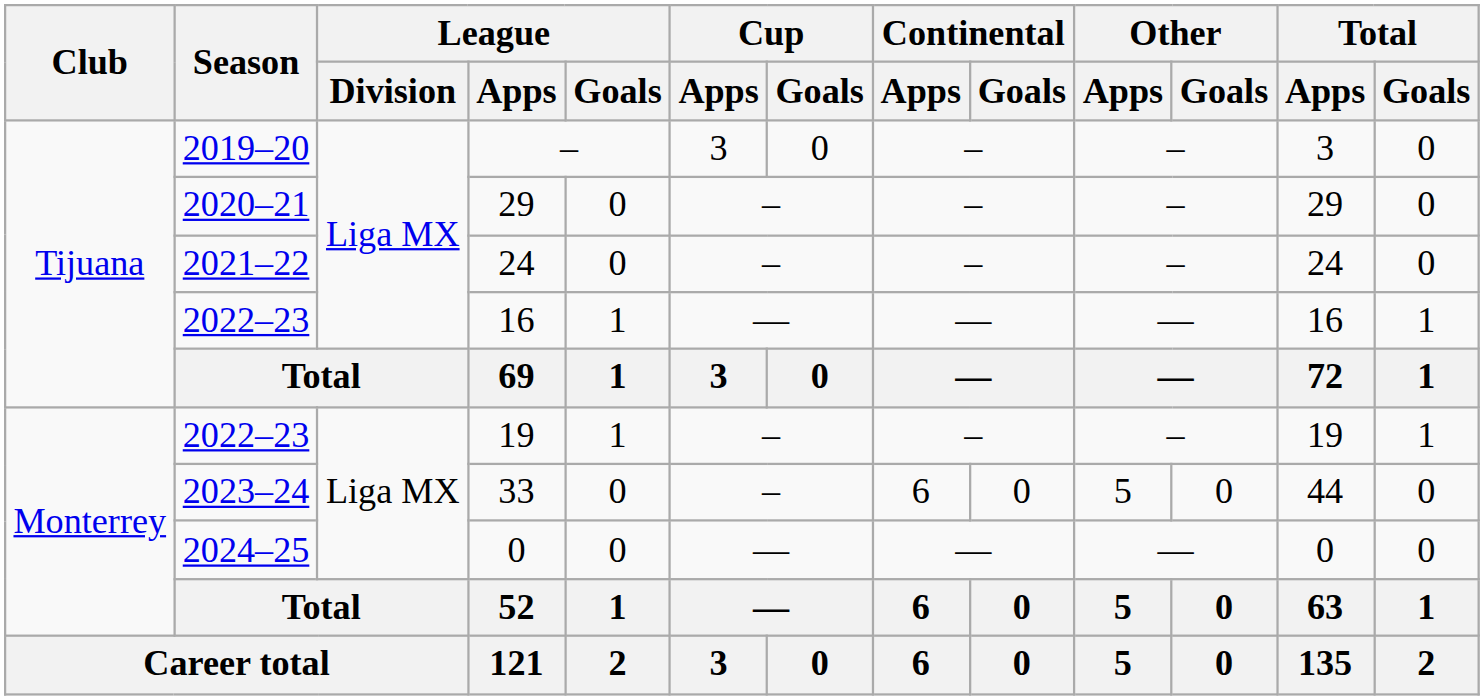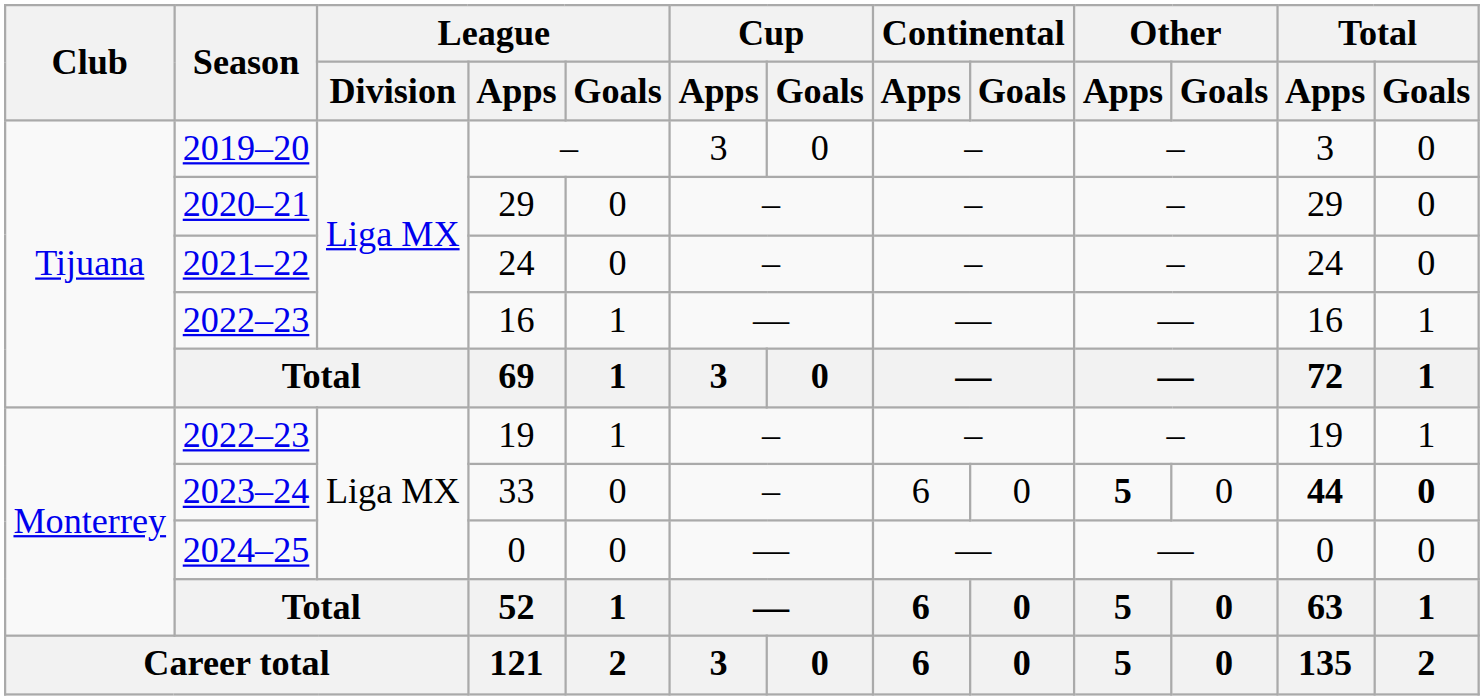(1123, 491) normal -> (1123, 491) bold
(1325, 491) normal -> (1325, 491) bold
(1426, 491) normal -> (1426, 491) bold
